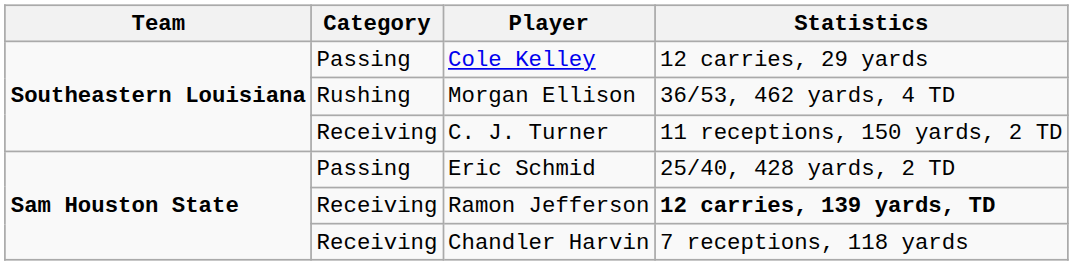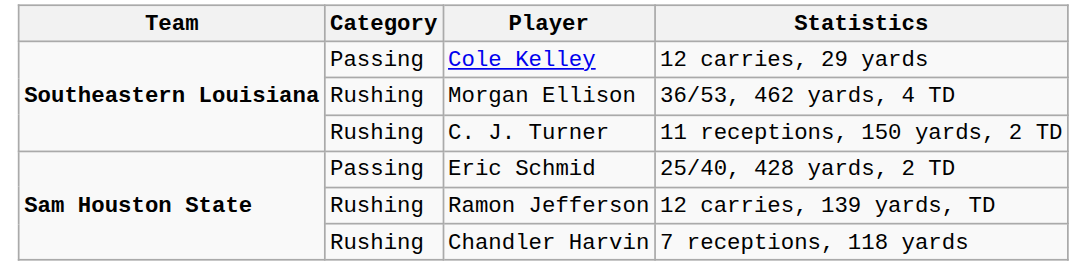(377, 133) Receiving -> (377, 133) Rushing
(377, 206) Receiving -> (377, 206) Rushing
(828, 206) bold -> (828, 206) normal
(377, 242) Receiving -> (377, 242) Rushing
